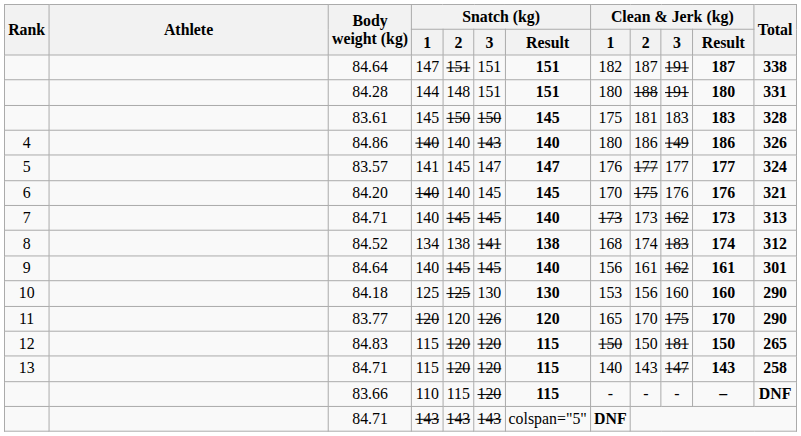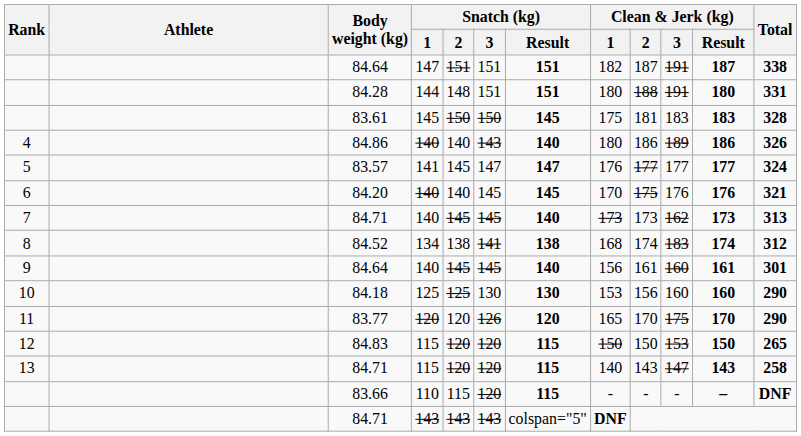(677, 142) 149 -> (677, 142) 189
(677, 268) 162 -> (677, 268) 160
(677, 343) 181 -> (677, 343) 153
